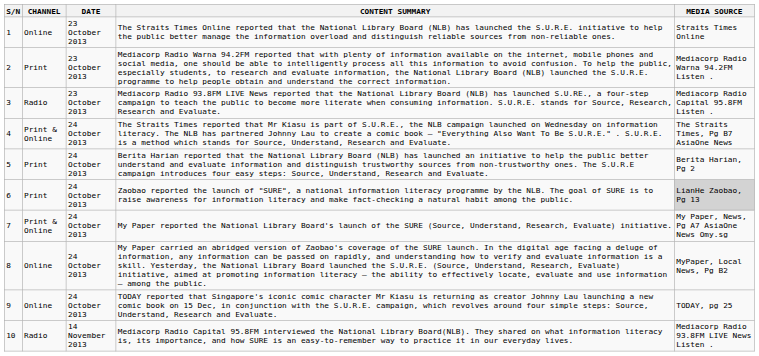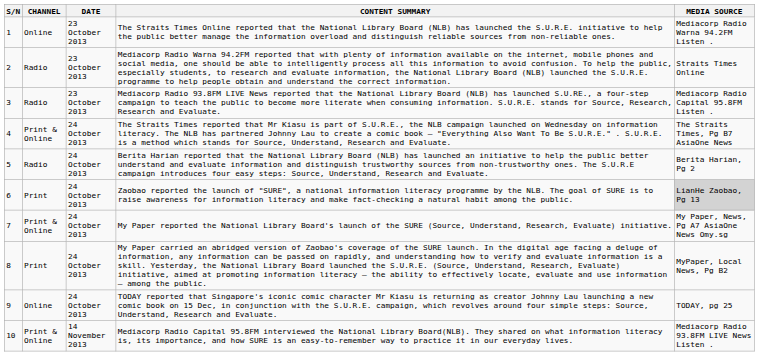(707, 32) Straits Times Online -> (711, 32) Mediacorp Radio Warna 94.2FM Listen .
(36, 68) Print -> (36, 68) Radio
(711, 68) Mediacorp Radio Warna 94.2FM Listen . -> (707, 68) Straits Times Online
(36, 164) Print -> (36, 164) Radio
(38, 265) Online -> (36, 265) Print
(36, 336) Radio -> (40, 336) Print & Online
